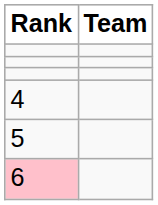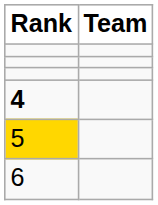(18, 98) normal -> (18, 98) bold
(18, 138) no background -> (18, 138) gold background
(18, 178) pink background -> (18, 178) no background
